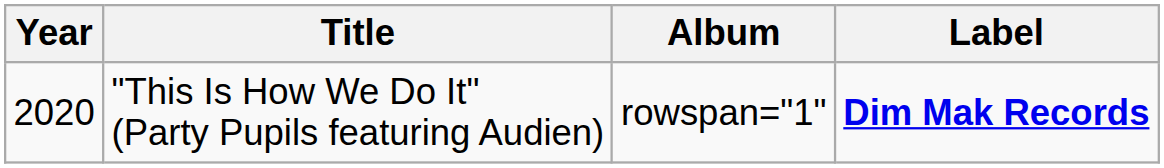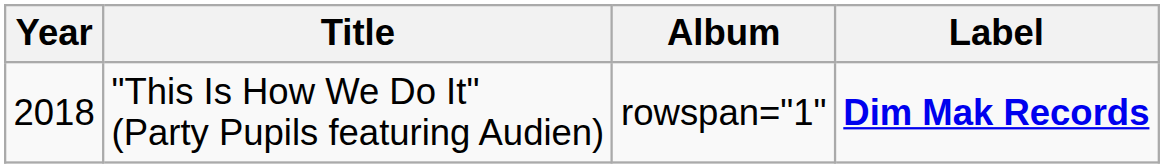(54, 111) 2020 -> (54, 111) 2018
